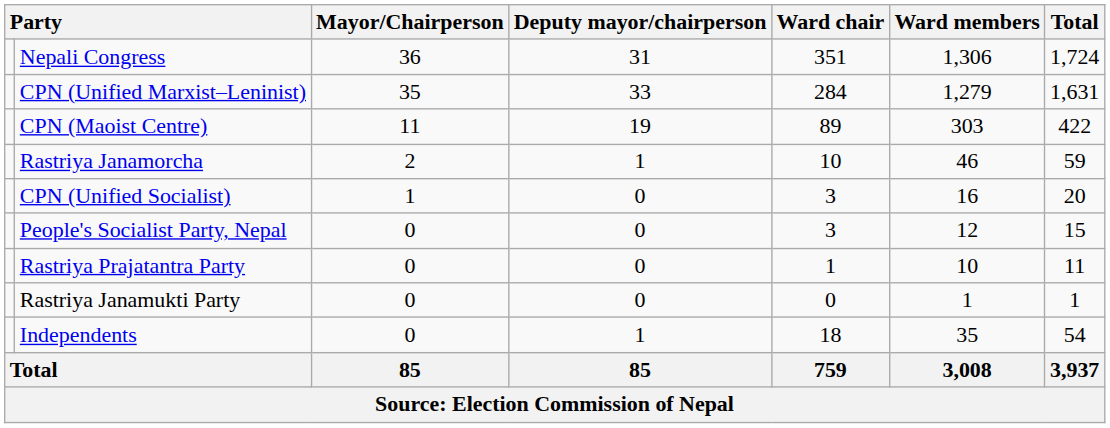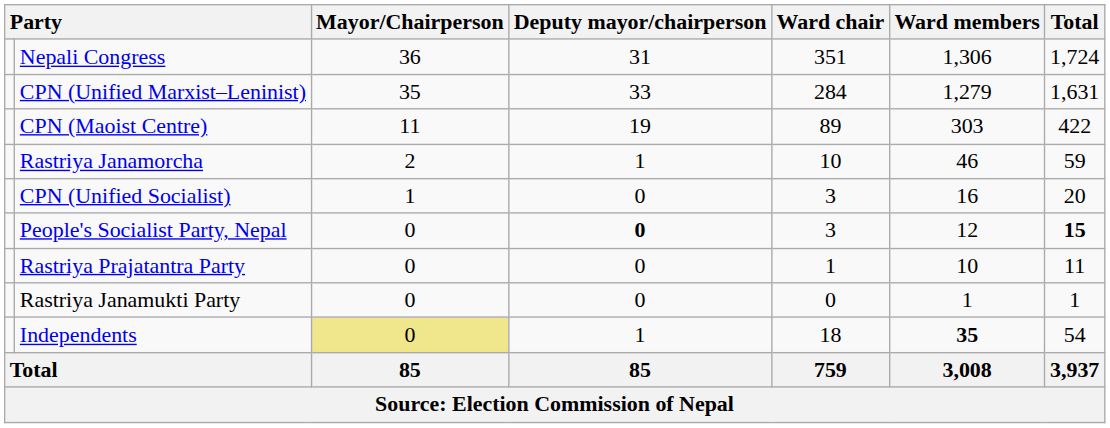(640, 230) normal -> (640, 230) bold
(1075, 230) normal -> (1075, 230) bold
(410, 334) no background -> (410, 334) khaki background
(967, 334) normal -> (967, 334) bold
